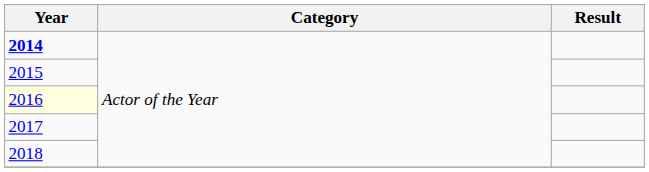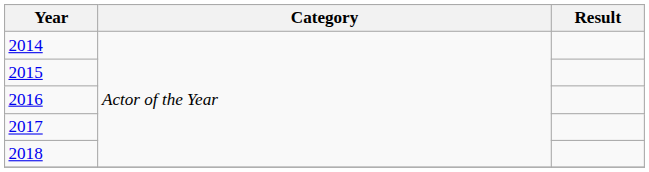(26, 45) bold -> (26, 45) normal
(26, 99) lightyellow background -> (26, 99) no background
